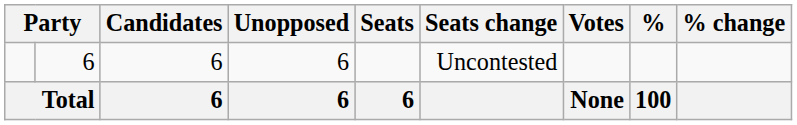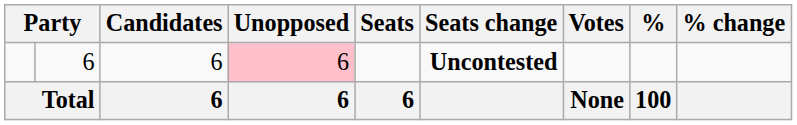(343, 61) no background -> (343, 61) pink background
(497, 61) normal -> (494, 61) bold
